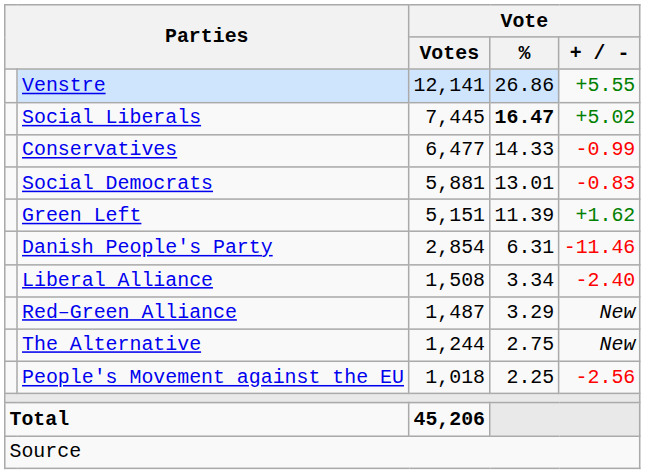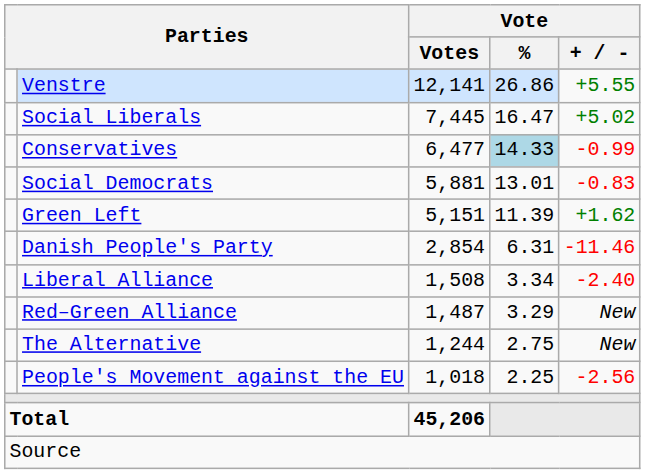(524, 118) bold -> (524, 118) normal
(524, 151) no background -> (524, 151) lightblue background
